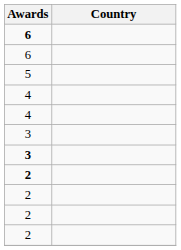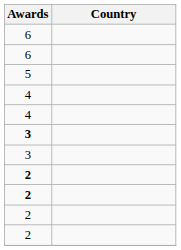(28, 34) bold -> (28, 34) normal
(28, 134) normal -> (28, 134) bold
(28, 154) bold -> (28, 154) normal
(28, 194) normal -> (28, 194) bold
